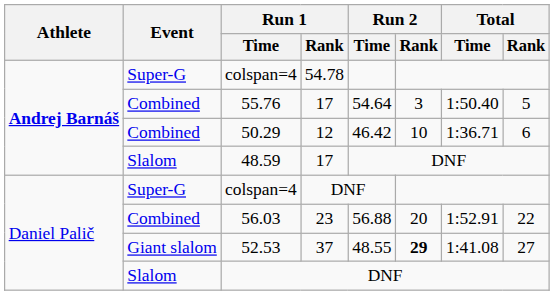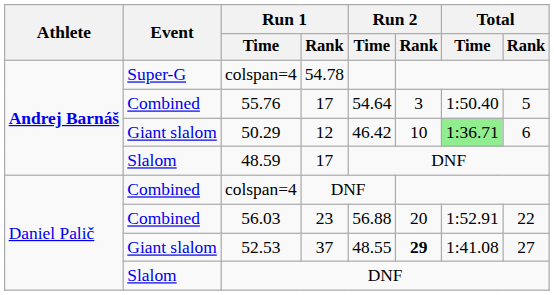(164, 132) Combined -> (172, 132) Giant slalom
(472, 132) no background -> (472, 132) lightgreen background
(157, 190) Super-G -> (164, 190) Combined
